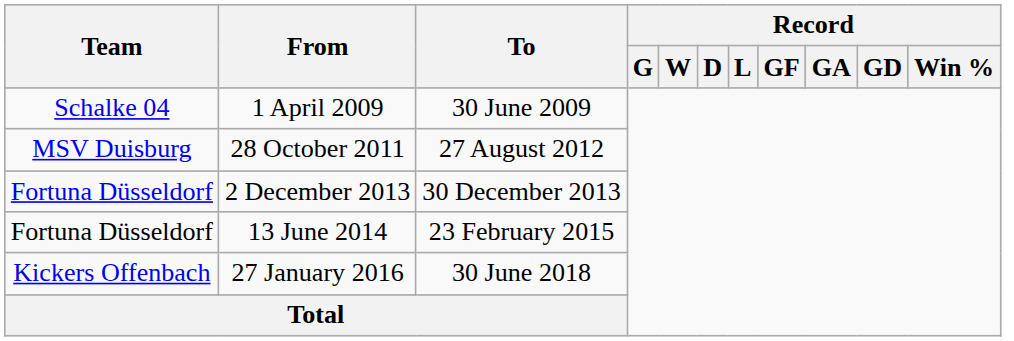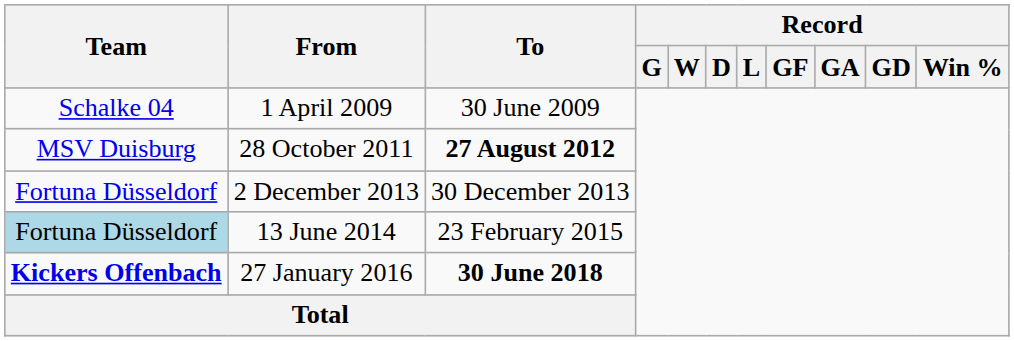(522, 149) normal -> (530, 149) bold
(112, 231) no background -> (116, 231) lightblue background
(112, 273) normal -> (116, 273) bold
(522, 273) normal -> (530, 273) bold
